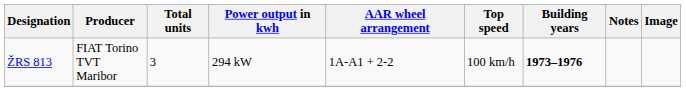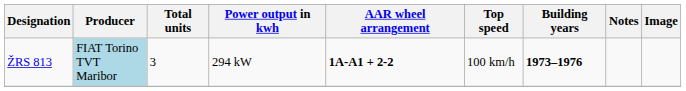(107, 62) no background -> (107, 62) lightblue background
(361, 62) normal -> (361, 62) bold
